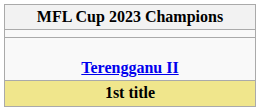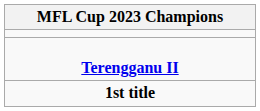(130, 93) khaki background -> (130, 93) no background
